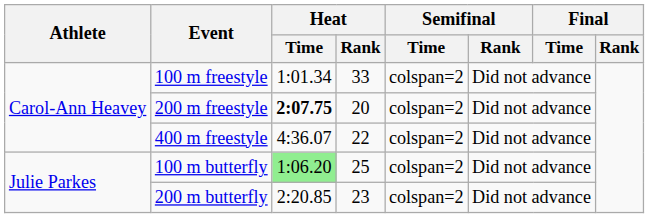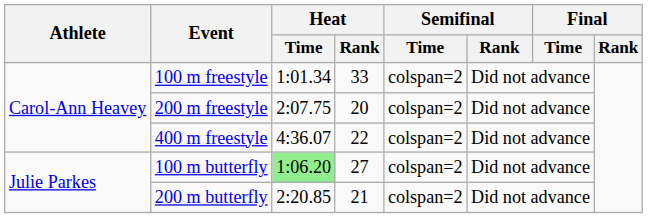(304, 108) bold -> (304, 108) normal
(360, 167) 25 -> (359, 167) 27
(360, 197) 23 -> (359, 197) 21
